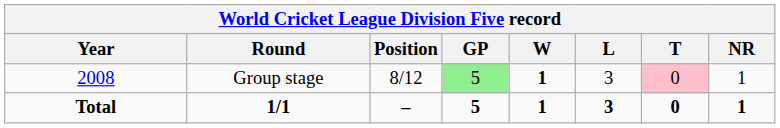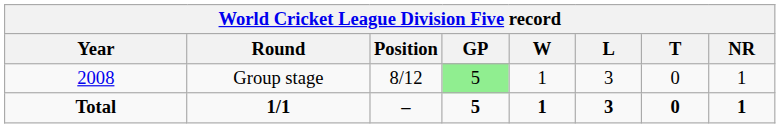(542, 78) bold -> (542, 78) normal
(675, 78) pink background -> (675, 78) no background
